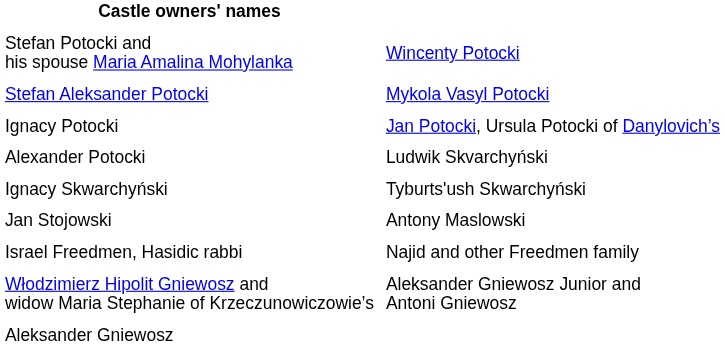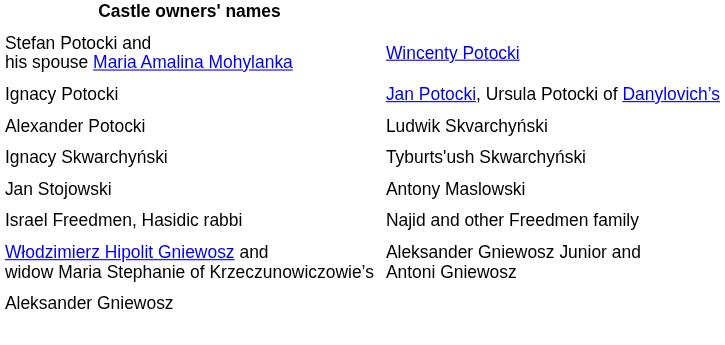- row: (107, 94)
